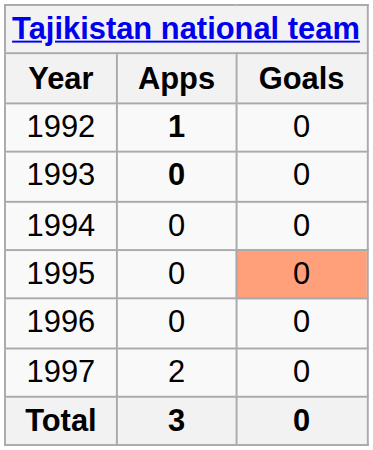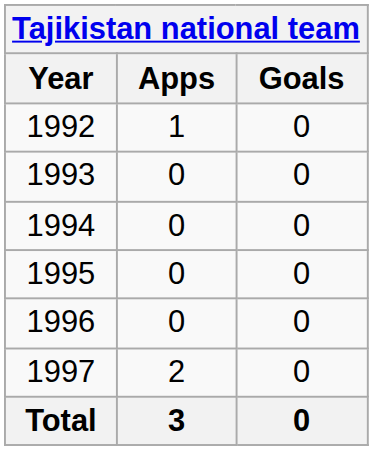(177, 126) bold -> (177, 126) normal
(177, 175) bold -> (177, 175) normal
(302, 273) lightsalmon background -> (302, 273) no background
